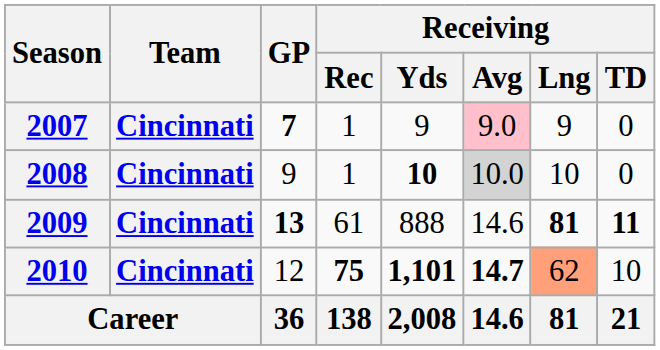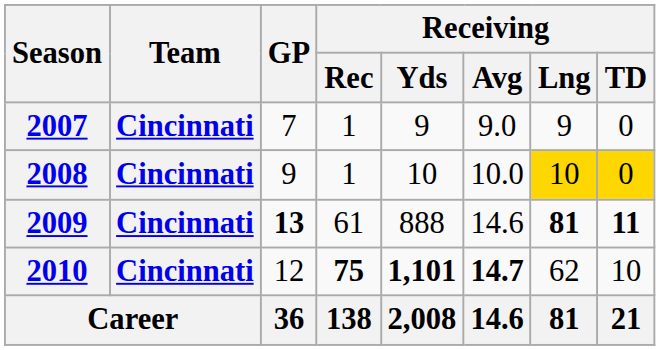(289, 125) bold -> (289, 125) normal
(497, 125) pink background -> (497, 125) no background
(422, 174) bold -> (422, 174) normal
(497, 174) lightgrey background -> (497, 174) no background
(564, 174) no background -> (564, 174) gold background
(626, 174) no background -> (626, 174) gold background
(564, 271) lightsalmon background -> (564, 271) no background
